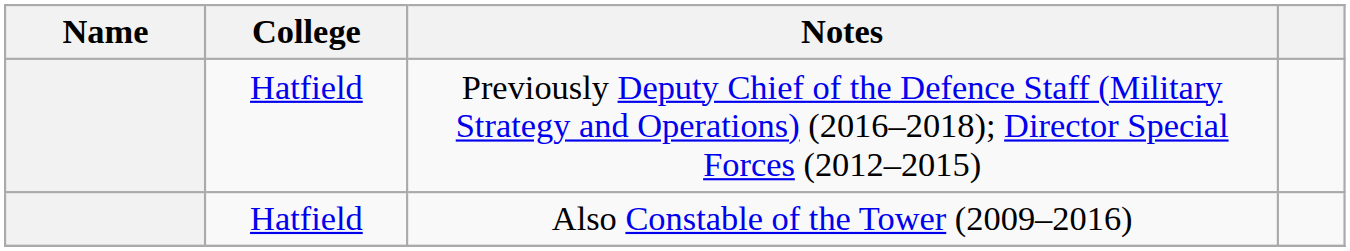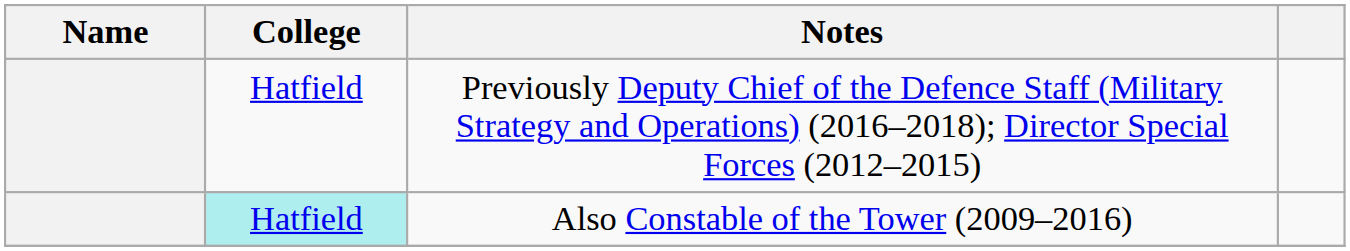(306, 218) no background -> (306, 218) paleturquoise background
